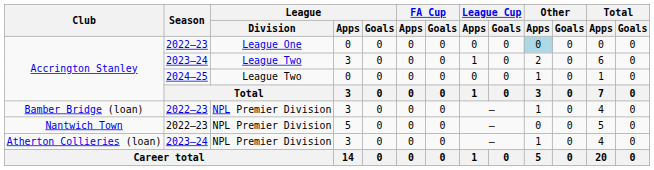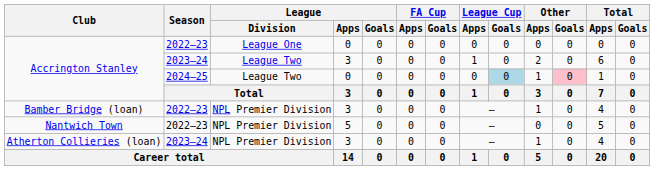(538, 45) lightblue background -> (538, 45) no background
(506, 77) no background -> (506, 77) lightblue background
(570, 77) no background -> (570, 77) pink background
